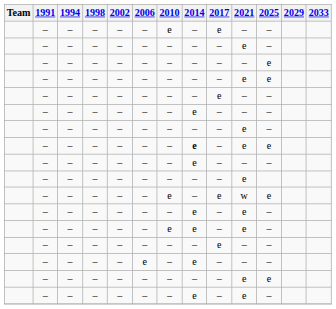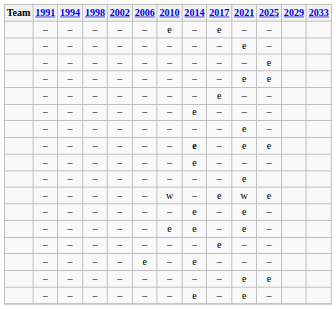(170, 196) e -> (170, 196) w
